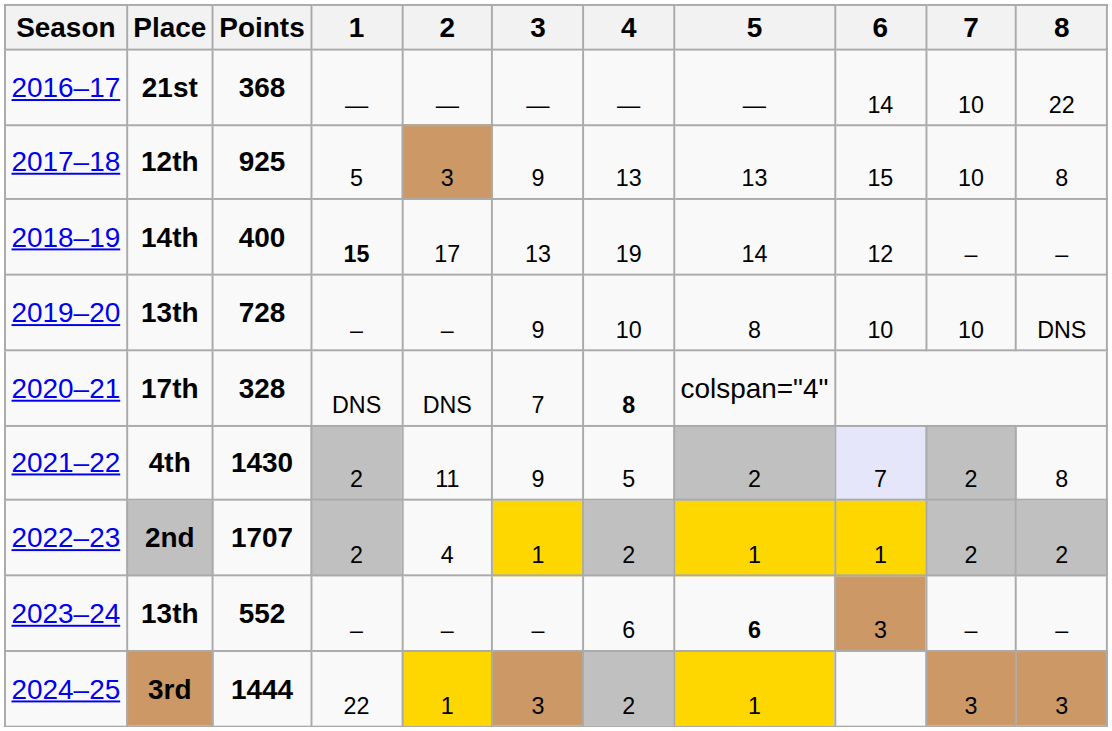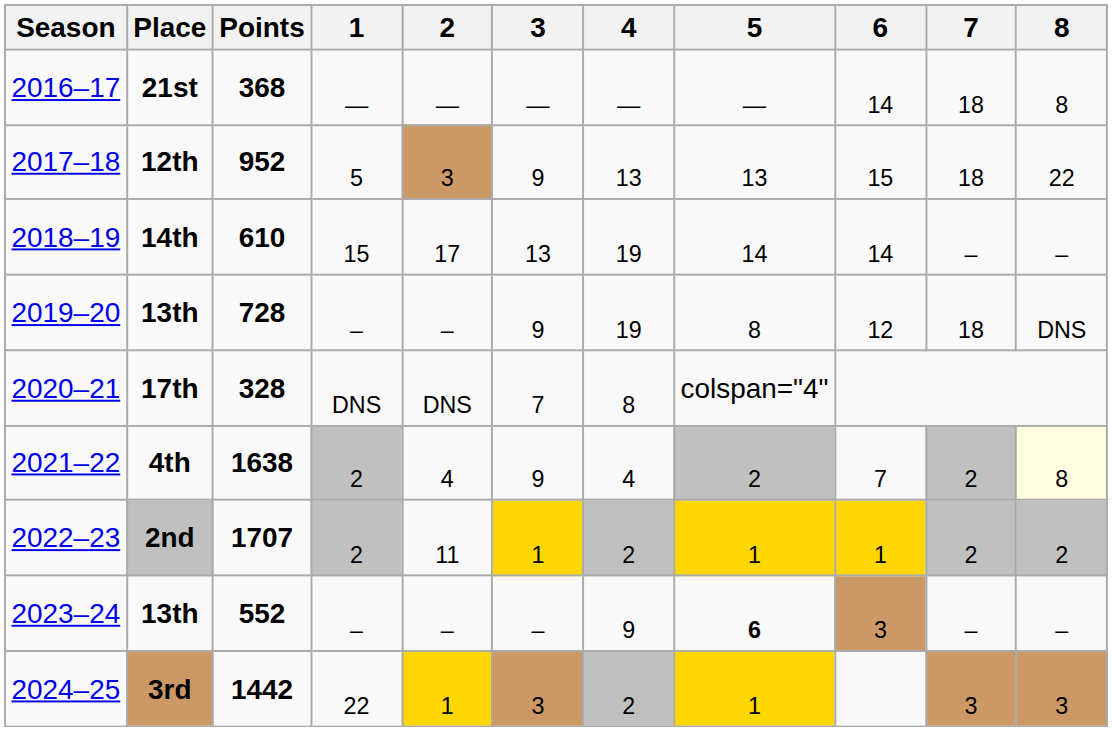(971, 105) 10 -> (971, 105) 18
(1062, 105) 22 -> (1062, 105) 8
(262, 162) 925 -> (262, 162) 952
(971, 180) 10 -> (971, 180) 18
(1062, 180) 8 -> (1062, 180) 22
(262, 237) 400 -> (262, 237) 610
(357, 253) bold -> (357, 255) normal
(880, 255) 12 -> (880, 255) 14
(629, 330) 10 -> (629, 330) 19
(880, 330) 10 -> (880, 330) 12
(971, 330) 10 -> (971, 330) 18
(629, 403) bold -> (629, 405) normal
(262, 463) 1430 -> (262, 463) 1638
(447, 480) 11 -> (447, 480) 4
(629, 480) 5 -> (629, 480) 4
(880, 480) lavender background -> (880, 480) no background
(1062, 480) no background -> (1062, 480) lightyellow background
(447, 556) 4 -> (447, 556) 11
(629, 631) 6 -> (629, 631) 9
(262, 688) 1444 -> (262, 688) 1442
